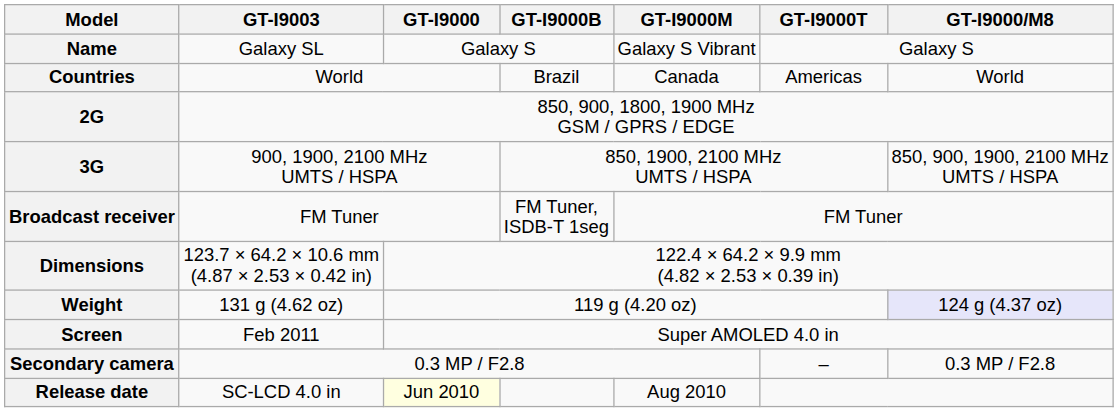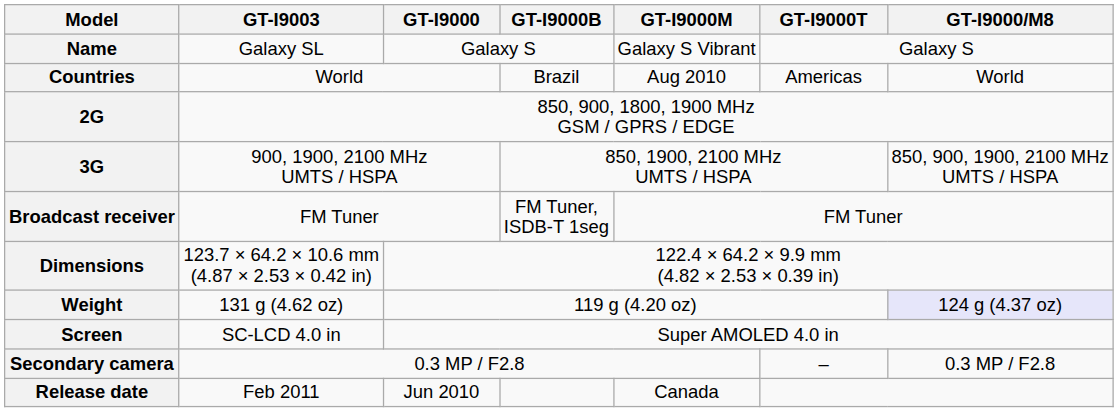(687, 78) Canada -> (687, 78) Aug 2010
(281, 334) Feb 2011 -> (281, 334) SC-LCD 4.0 in
(281, 393) SC-LCD 4.0 in -> (281, 393) Feb 2011
(441, 393) lightyellow background -> (441, 393) no background
(687, 393) Aug 2010 -> (687, 393) Canada
